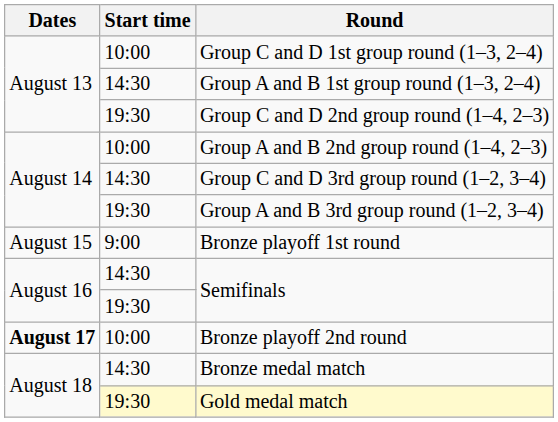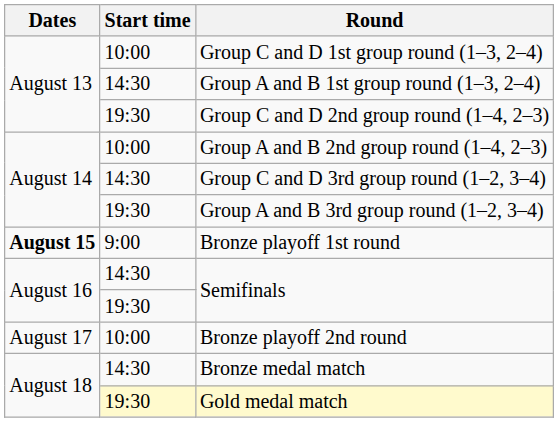(51, 242) normal -> (52, 242) bold
(52, 337) bold -> (51, 337) normal
